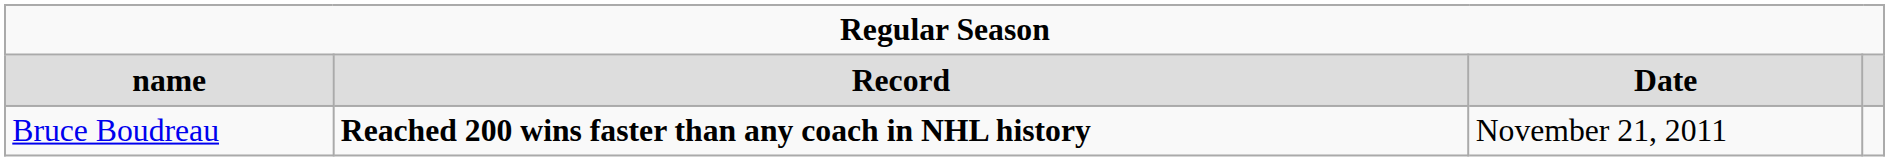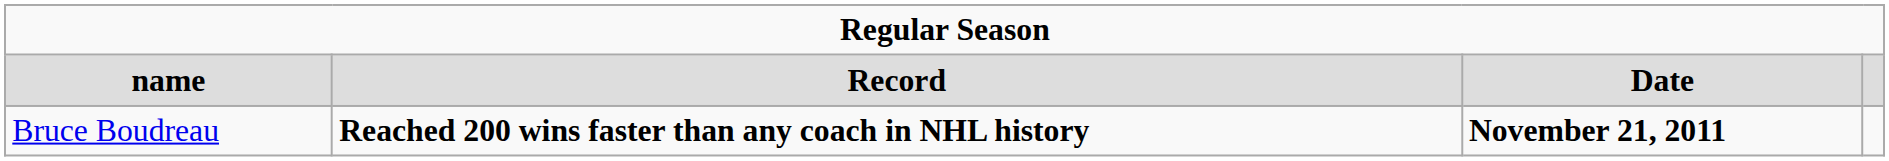(1601, 130) normal -> (1598, 130) bold
